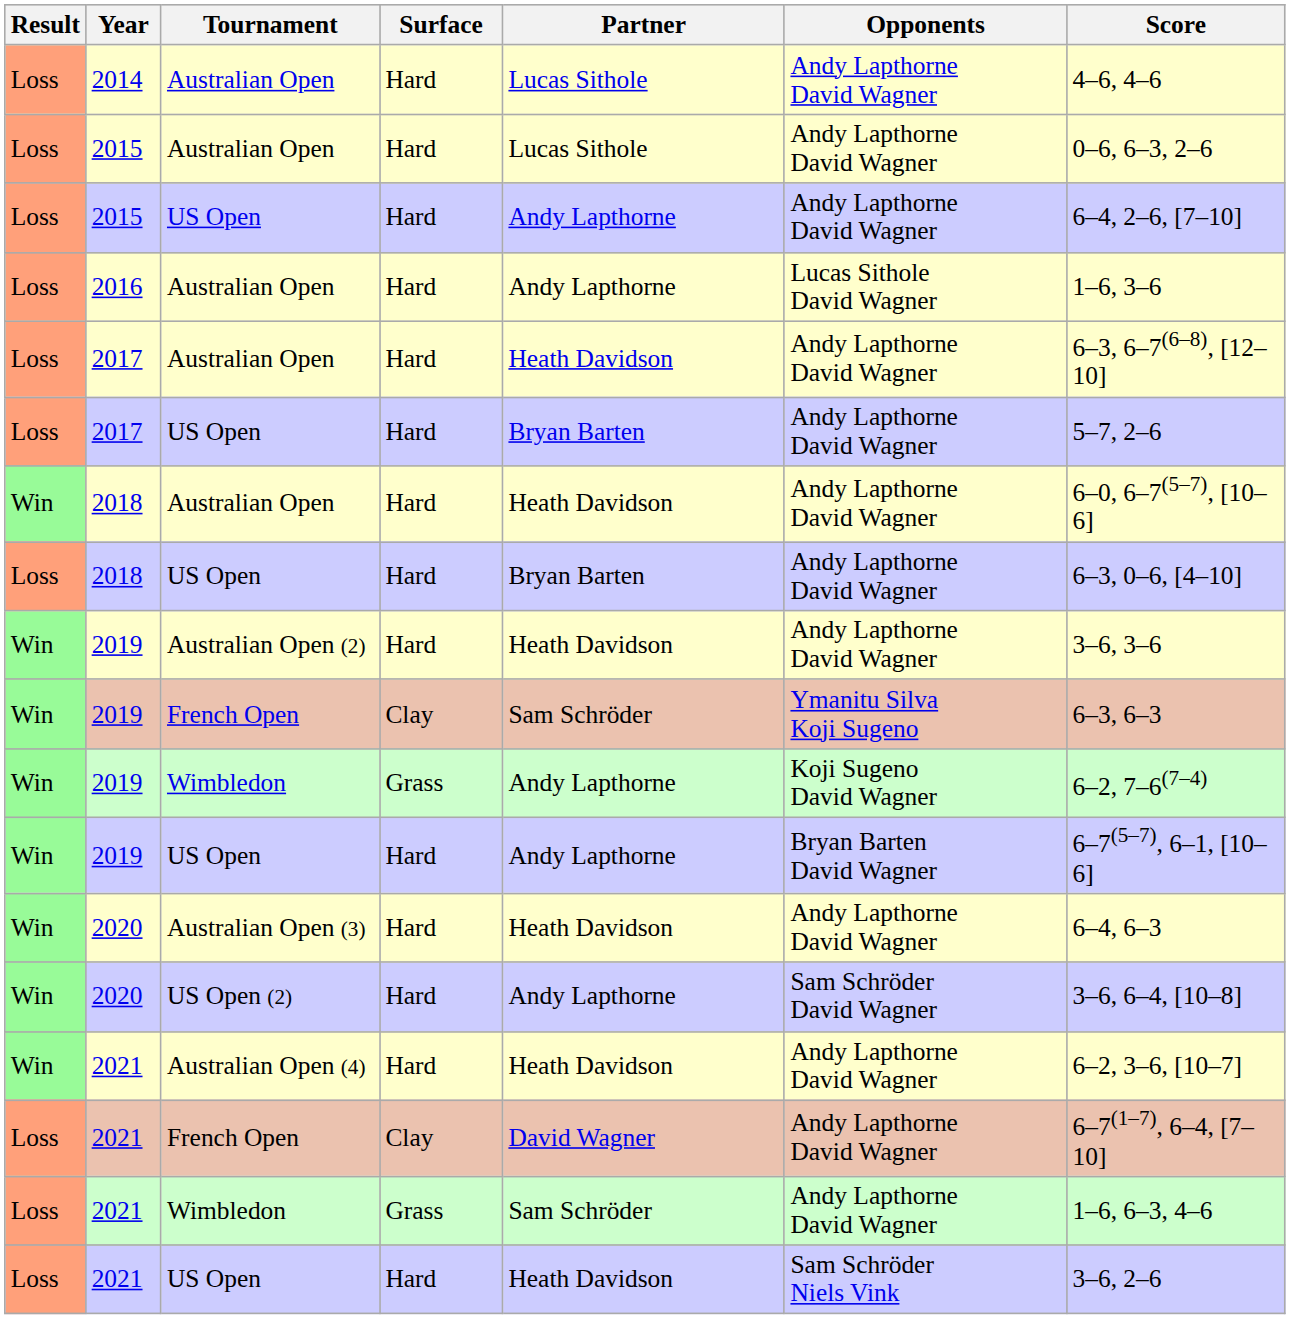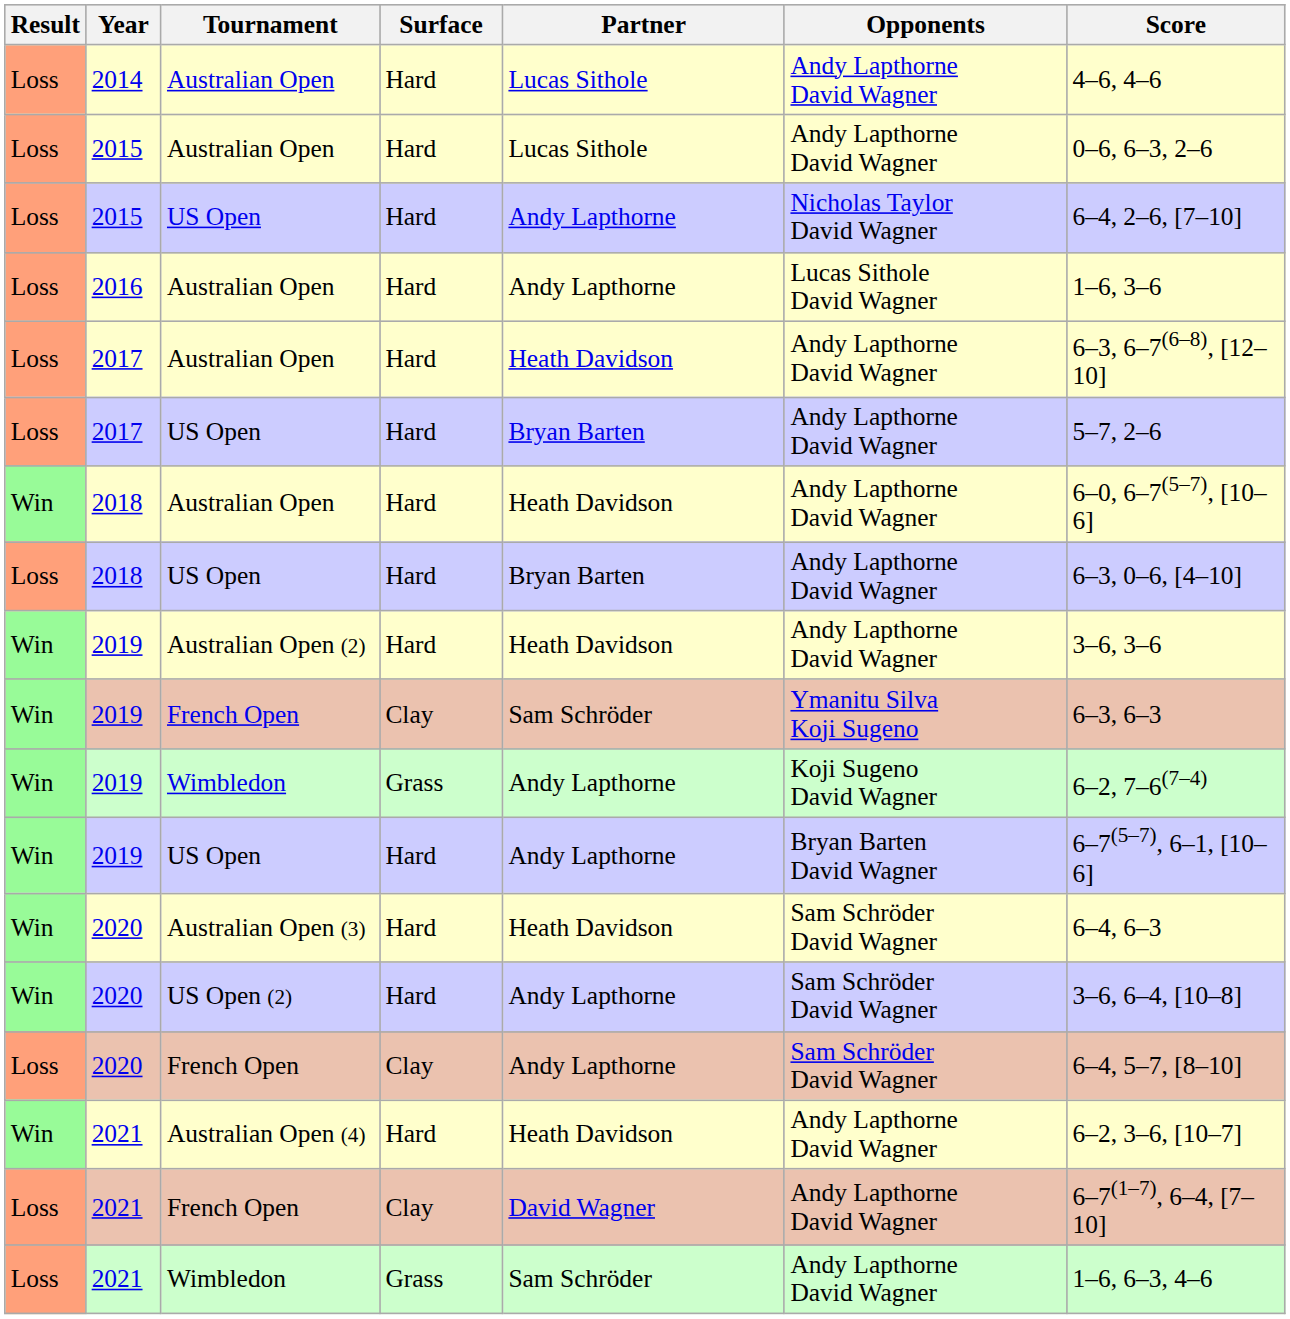(874, 217) Andy Lapthorne David Wagner -> (872, 217) Nicholas Taylor David Wagner
(874, 927) Andy Lapthorne David Wagner -> (864, 927) Sam Schröder David Wagner
+ row: (117, 1065)
- row: (117, 1279)
